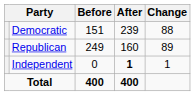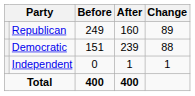rows swapped: (39, 30) <-> (39, 47)
(130, 64) bold -> (130, 64) normal
